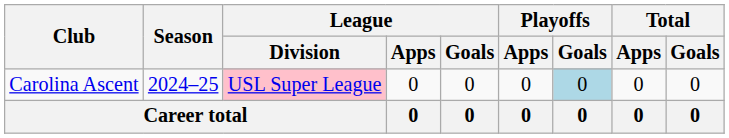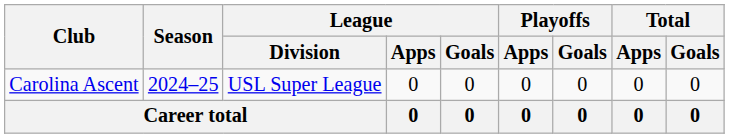(305, 84) pink background -> (305, 84) no background
(582, 84) lightblue background -> (582, 84) no background
